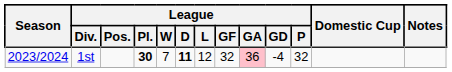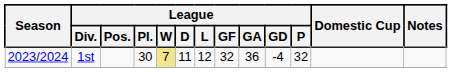(145, 57) bold -> (145, 57) normal
(166, 57) no background -> (166, 57) khaki background
(185, 57) bold -> (185, 57) normal
(252, 57) pink background -> (252, 57) no background
